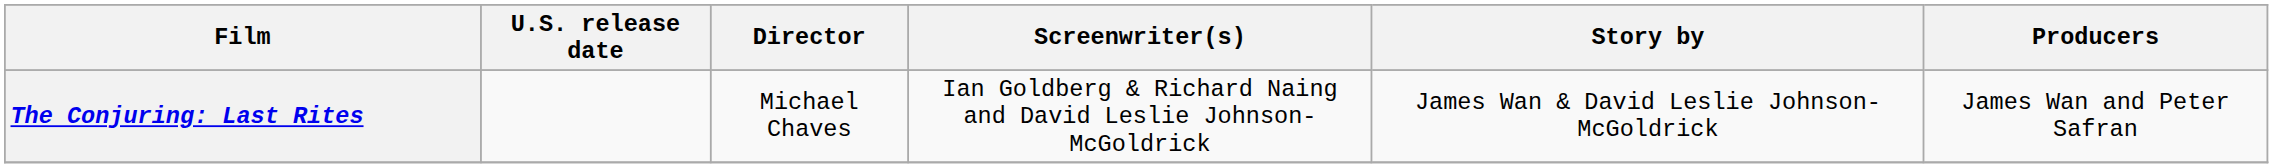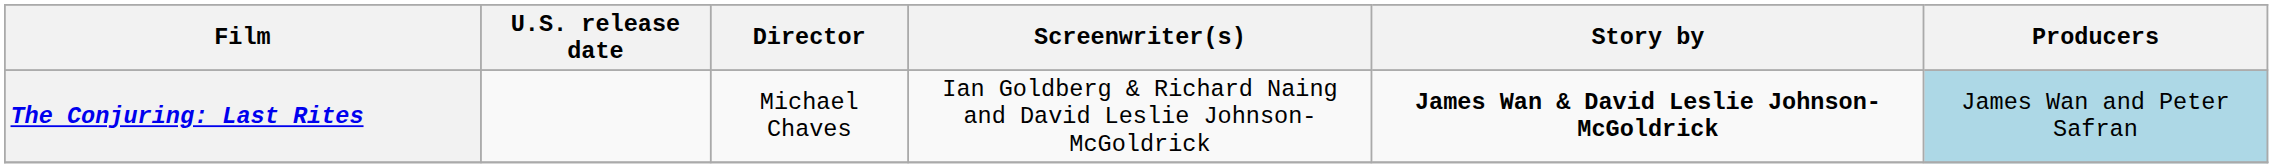(1648, 117) normal -> (1648, 117) bold
(2095, 117) no background -> (2095, 117) lightblue background
